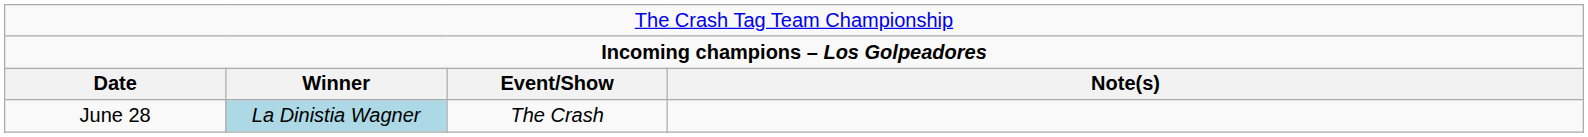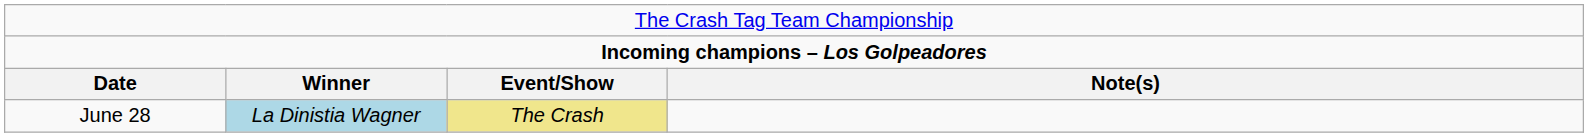(557, 115) no background -> (557, 115) khaki background
